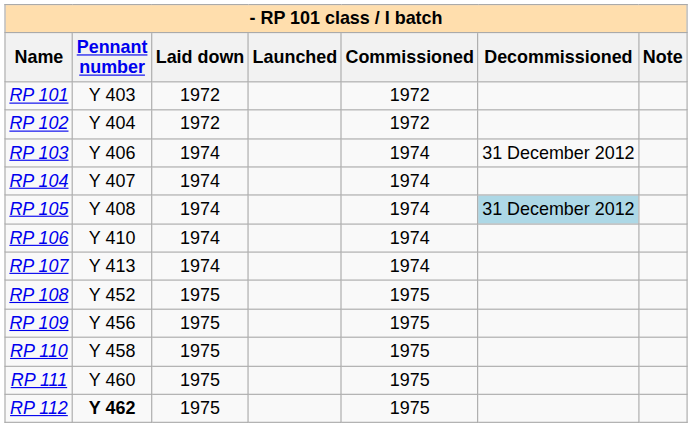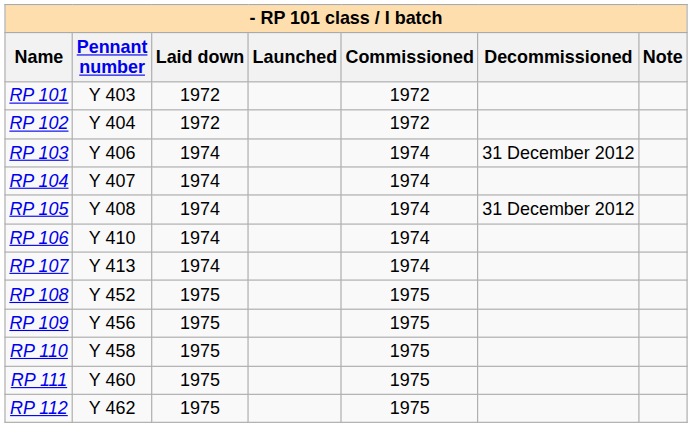(558, 209) lightblue background -> (558, 209) no background
(112, 408) bold -> (112, 408) normal
